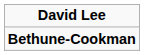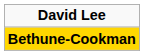(72, 38) no background -> (72, 38) gold background
